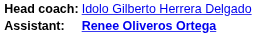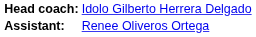(149, 26) bold -> (145, 26) normal
